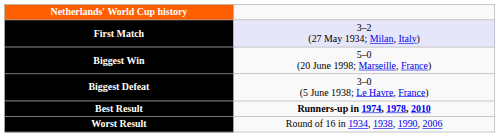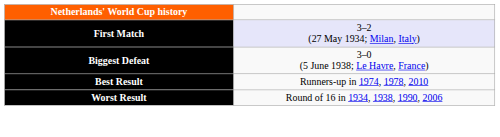- row: (119, 60)
(364, 108) bold -> (364, 81) normal
